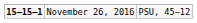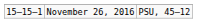(24, 11) bold -> (24, 11) normal
